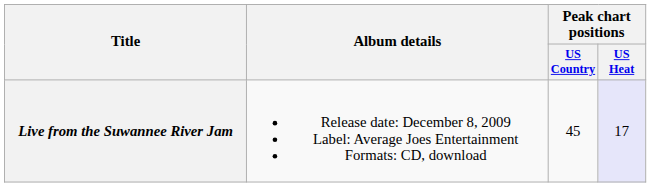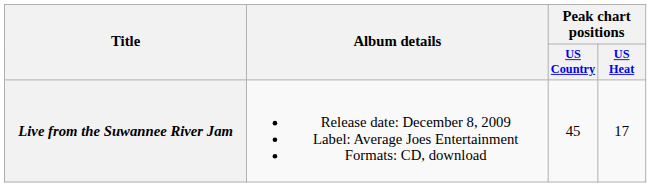(622, 130) lavender background -> (622, 130) no background
